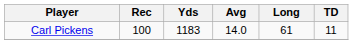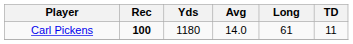(142, 30) normal -> (142, 30) bold
(188, 30) 1183 -> (188, 30) 1180
